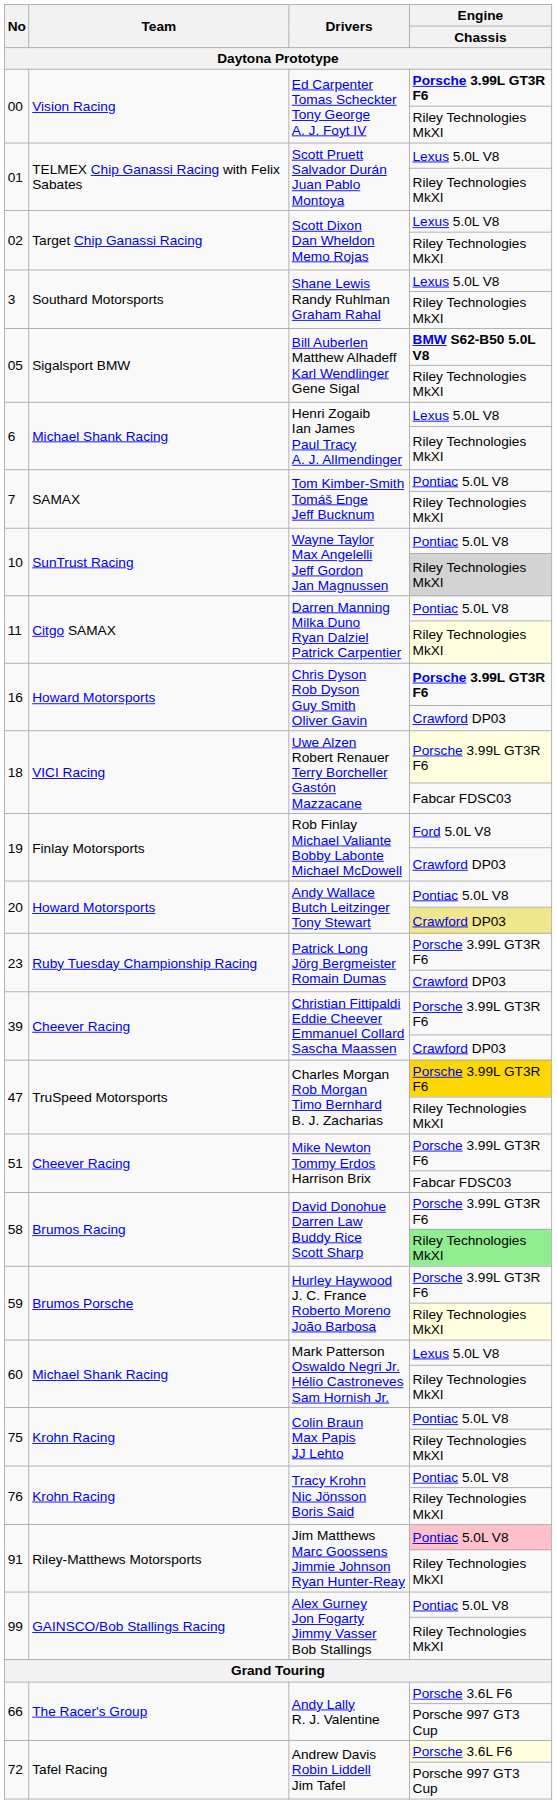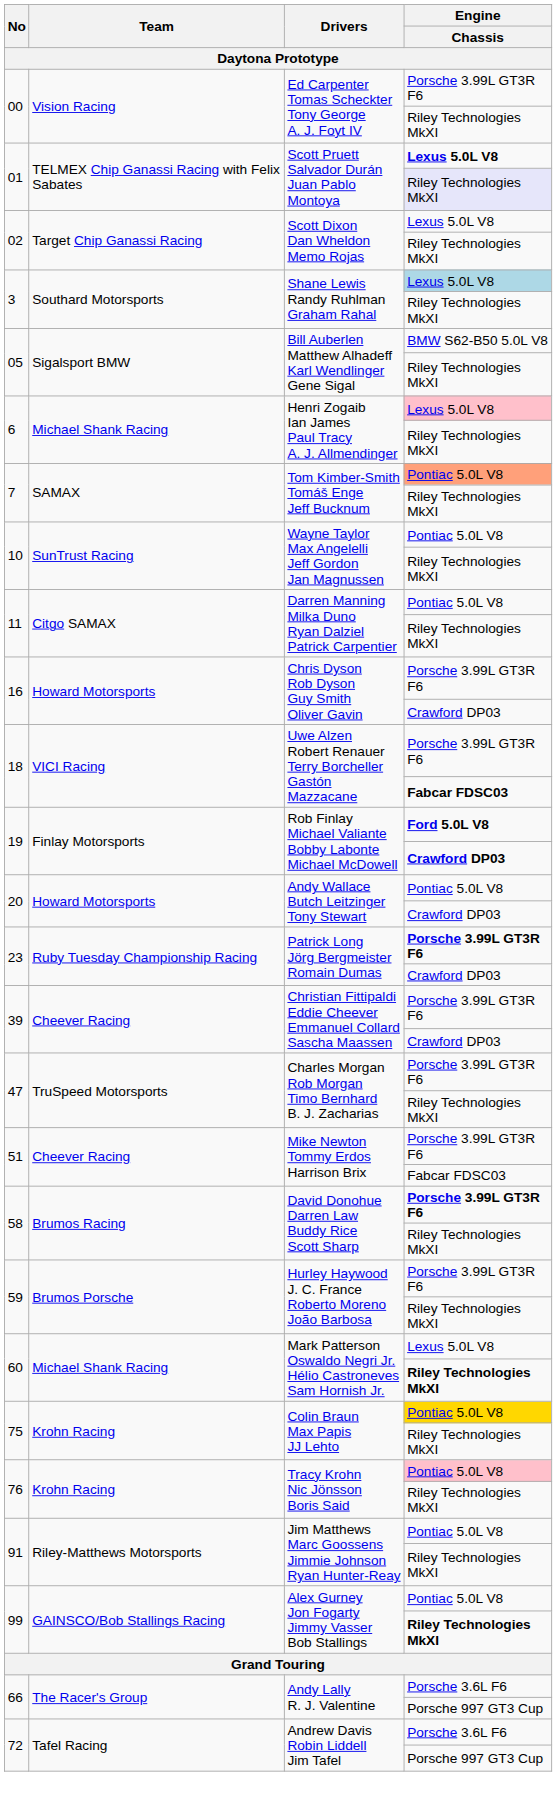(479, 88) bold -> (471, 88) normal
(456, 156) normal -> (453, 156) bold
(469, 190) no background -> (464, 190) lavender background
(456, 281) no background -> (451, 281) lightblue background
(474, 347) bold -> (478, 341) normal
(456, 415) no background -> (451, 408) pink background
(461, 481) no background -> (455, 474) lightsalmon background
(469, 575) lightgrey background -> (464, 568) no background
(469, 642) lightyellow background -> (464, 636) no background
(479, 685) bold -> (471, 678) normal
(476, 757) lightyellow background -> (471, 751) no background
(462, 799) normal -> (458, 792) bold
(452, 831) normal -> (448, 824) bold
(459, 865) normal -> (456, 858) bold
(459, 921) khaki background -> (454, 914) no background
(476, 952) normal -> (473, 946) bold
(476, 1078) gold background -> (471, 1072) no background
(476, 1211) normal -> (473, 1205) bold
(469, 1248) lightgreen background -> (464, 1241) no background
(469, 1322) lightyellow background -> (464, 1315) no background
(469, 1386) normal -> (469, 1380) bold
(461, 1419) no background -> (455, 1412) gold background
(461, 1477) no background -> (455, 1471) pink background
(461, 1537) pink background -> (455, 1531) no background
(469, 1639) normal -> (469, 1632) bold
(462, 1751) lightyellow background -> (457, 1732) no background
